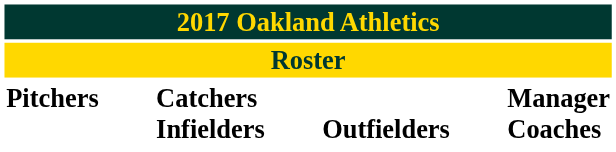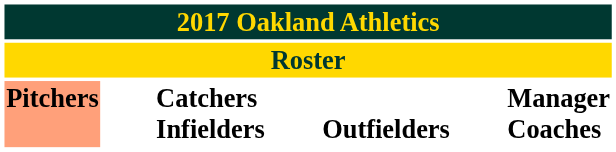(52, 98) no background -> (52, 98) lightsalmon background
